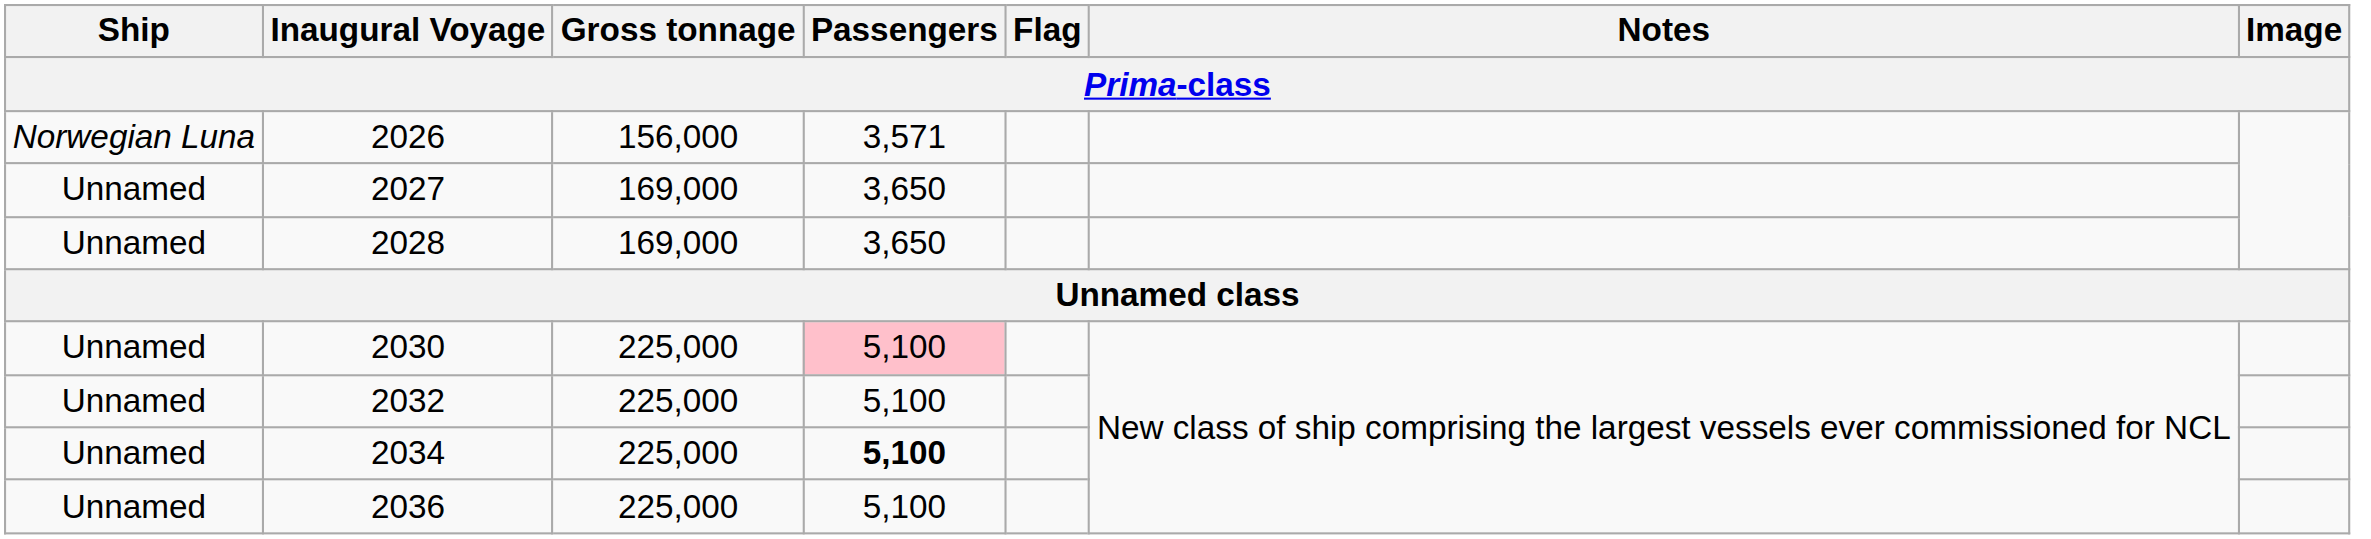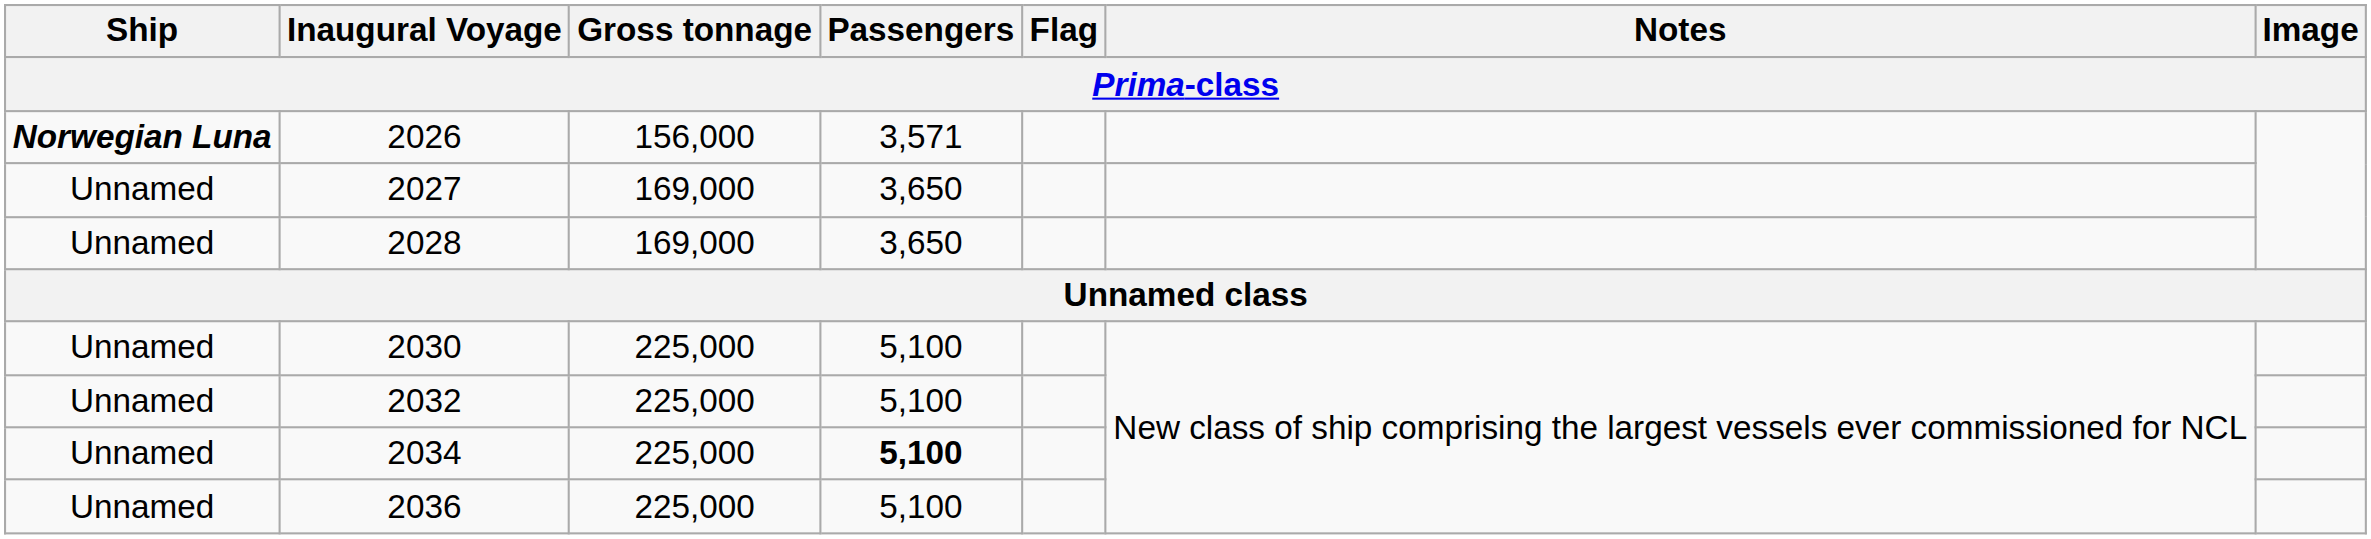(134, 136) normal -> (142, 136) bold
(904, 347) pink background -> (921, 347) no background
